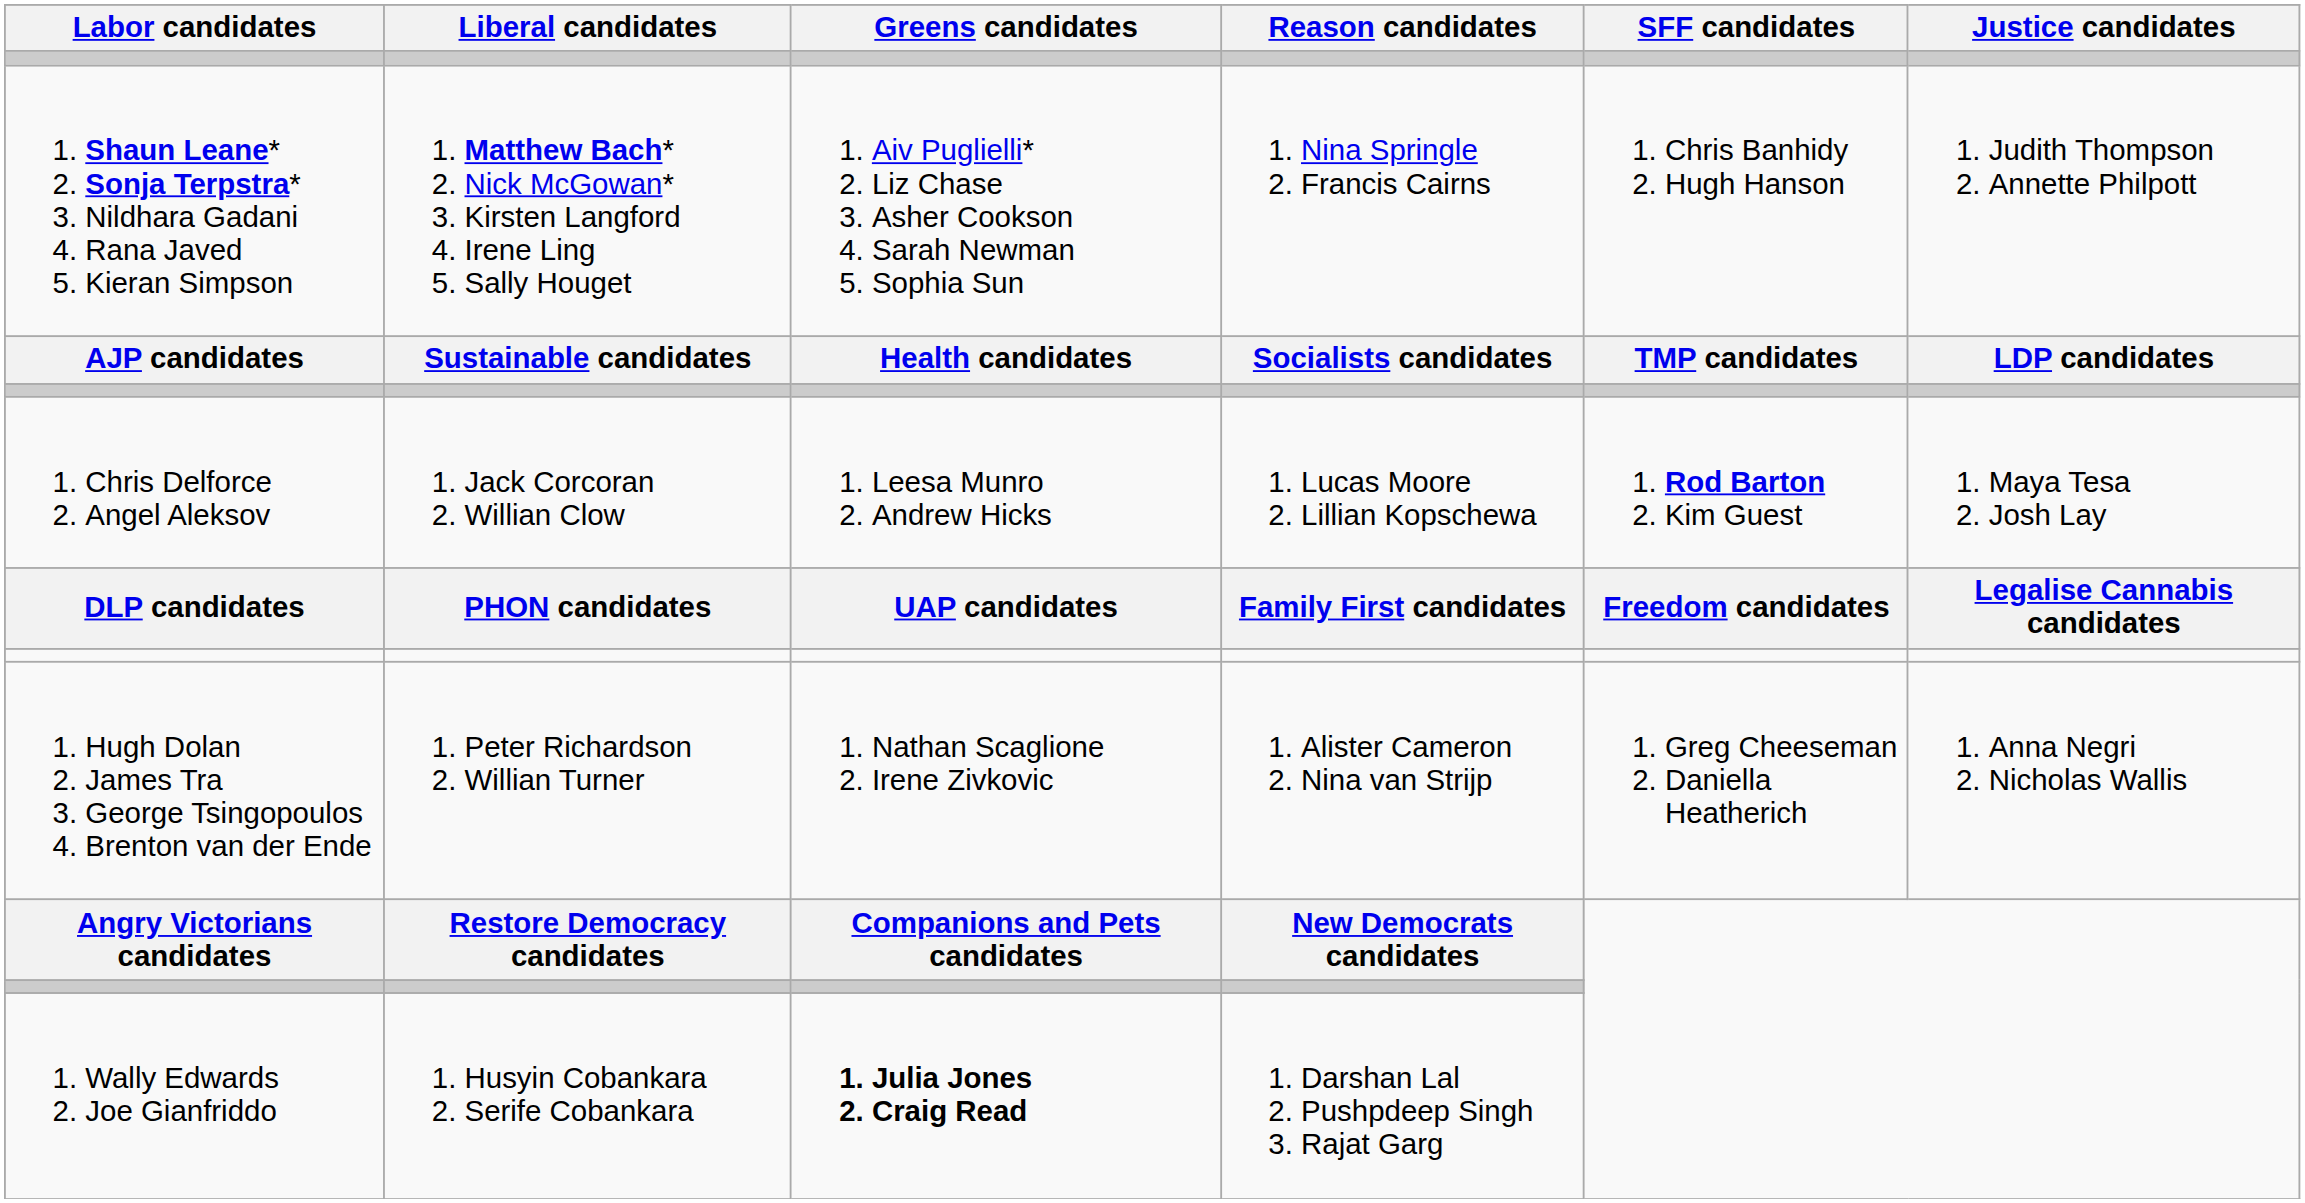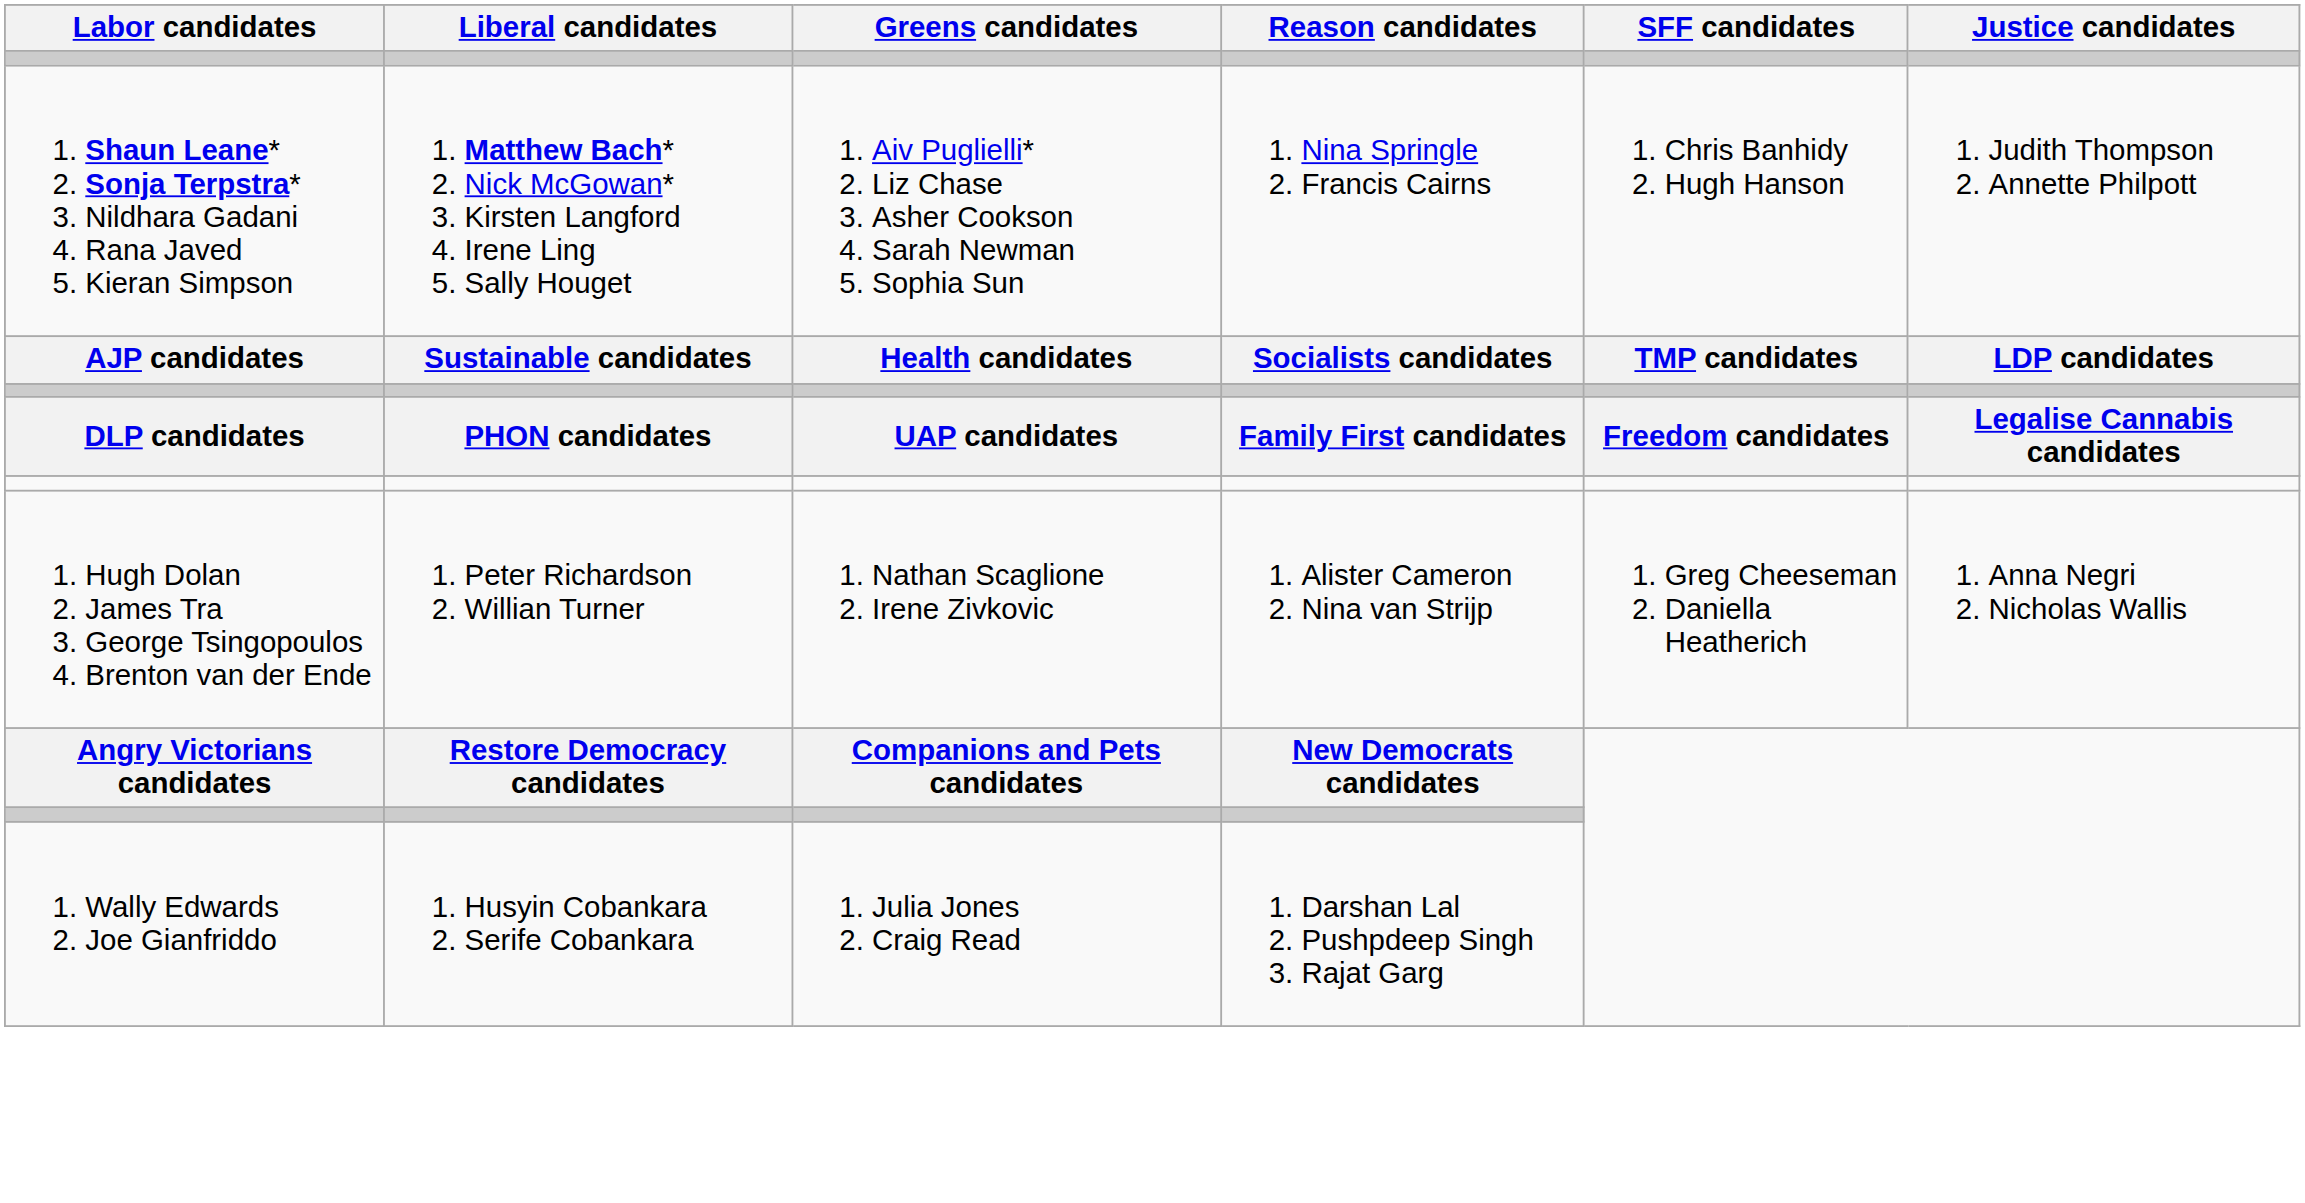- row: (195, 499)
(1006, 1096) bold -> (1006, 924) normal
